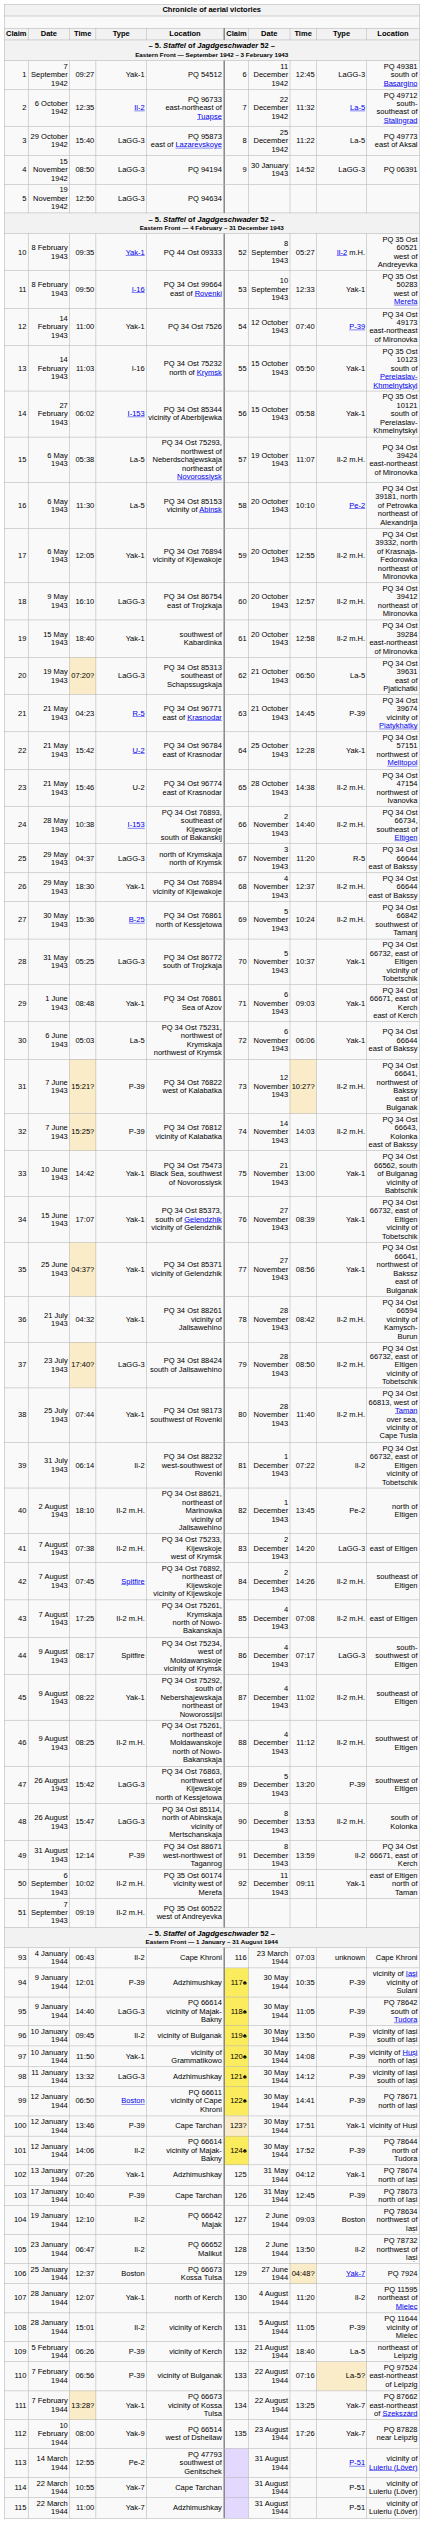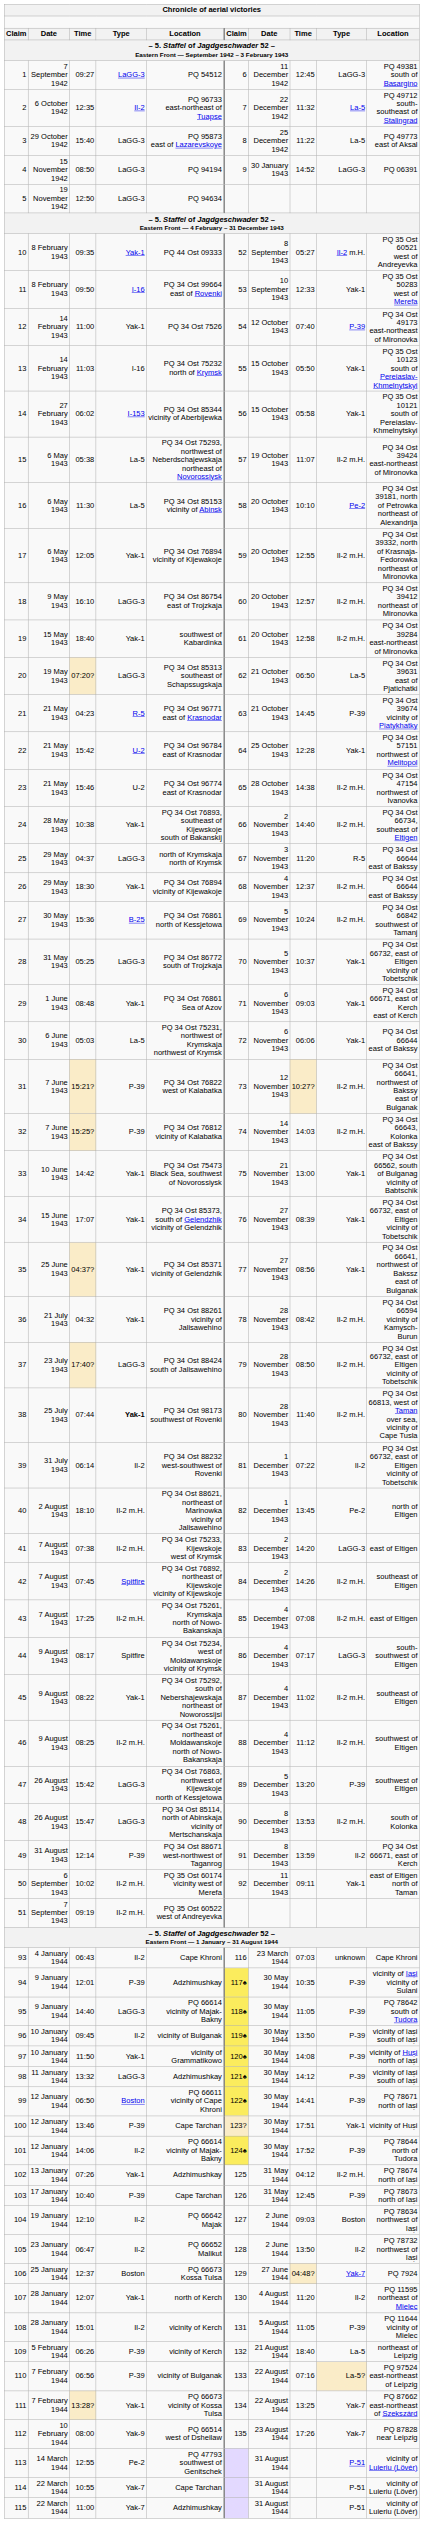(135, 75) Yak-1 -> (131, 75) LaGG-3
(136, 825) I-153 -> (135, 825) Yak-1
(135, 1415) normal -> (135, 1415) bold
(356, 2175) Yak-1 -> (351, 2175) Il-2 m.H.
